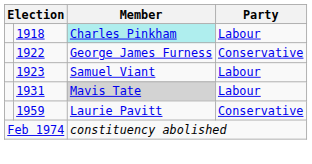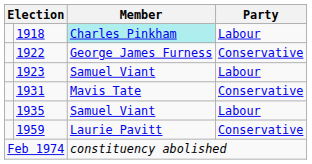(106, 91) lightgrey background -> (106, 91) no background
(239, 91) Labour -> (261, 91) Conservative
+ row: (30, 110)
